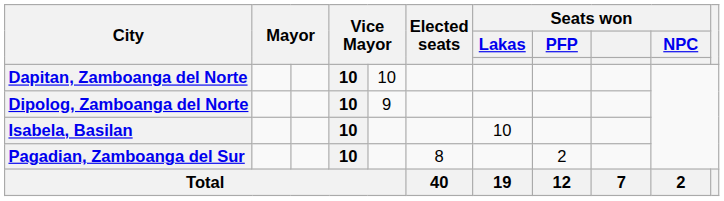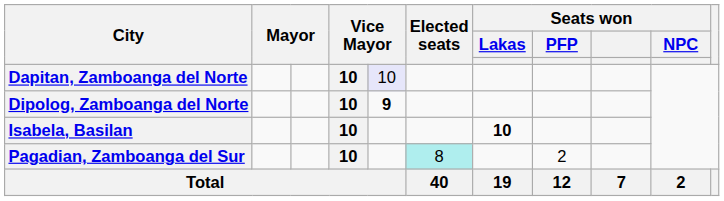(387, 78) no background -> (387, 78) lavender background
(387, 104) normal -> (387, 104) bold
(502, 130) normal -> (502, 130) bold
(439, 157) no background -> (439, 157) paleturquoise background
